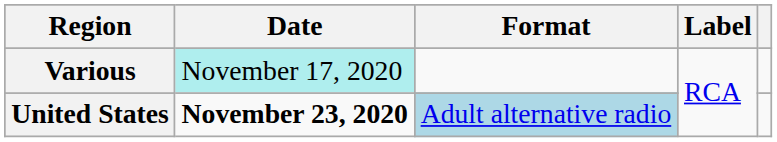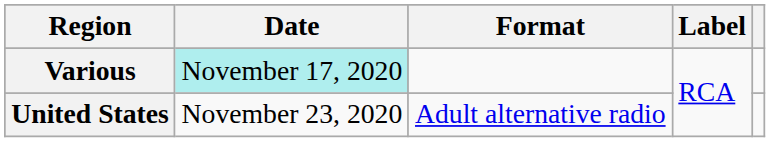(295, 114) bold -> (292, 114) normal
(546, 114) lightblue background -> (540, 114) no background
